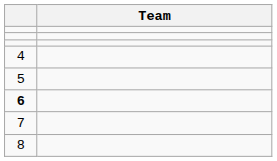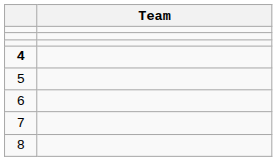(21, 57) normal -> (21, 57) bold
(21, 101) bold -> (21, 101) normal
